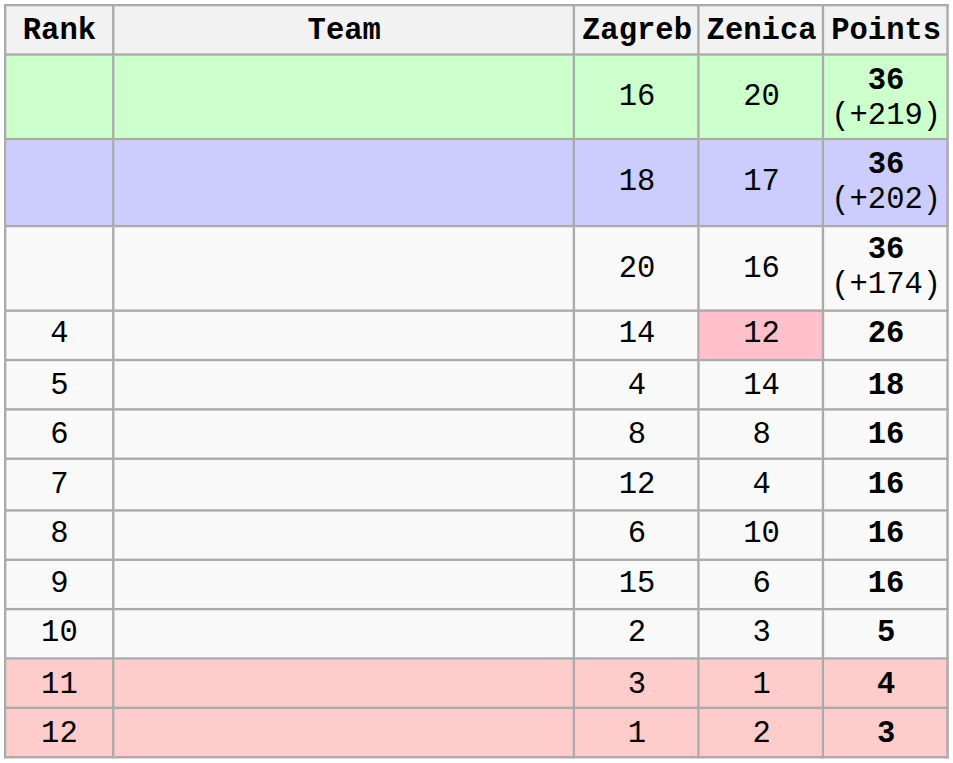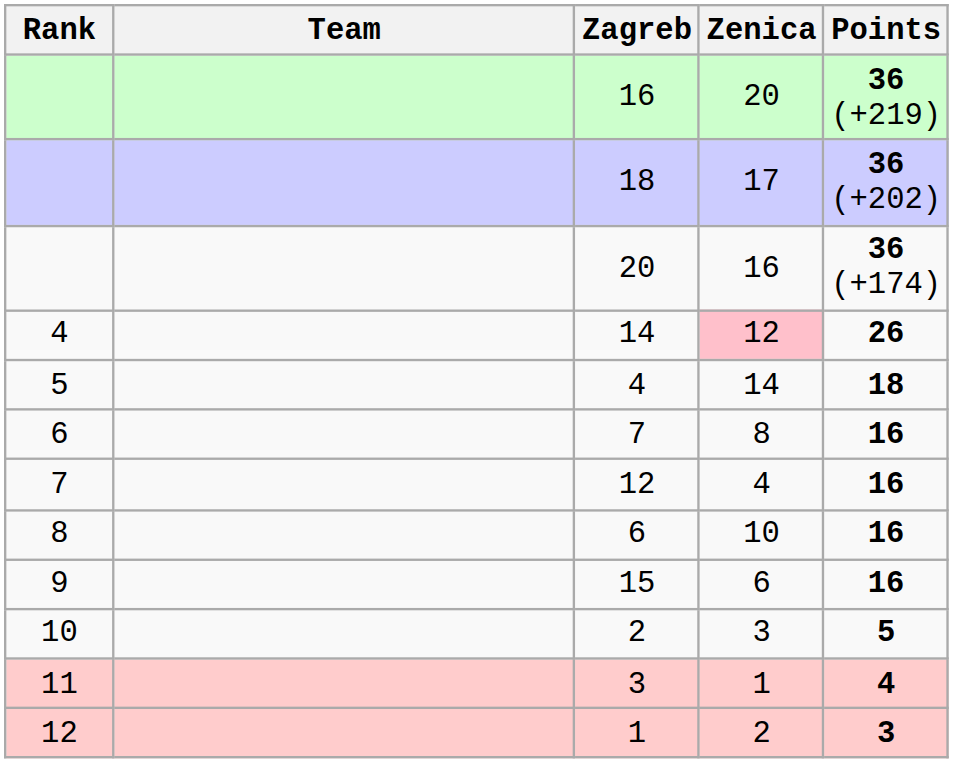(637, 435) 8 -> (637, 435) 7
